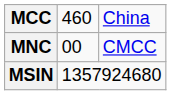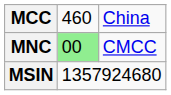(72, 47) no background -> (72, 47) lightgreen background
